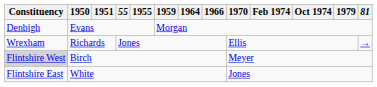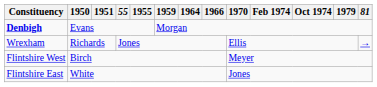(23, 27) normal -> (24, 27) bold
(36, 58) lightgrey background -> (36, 58) no background
